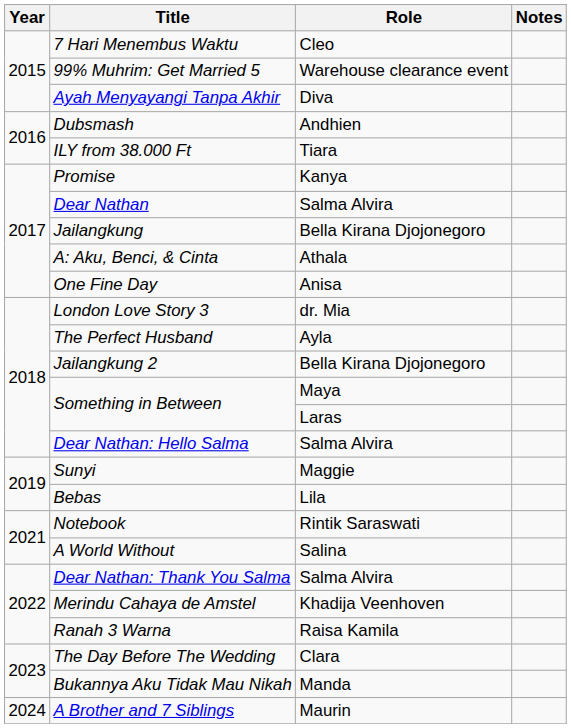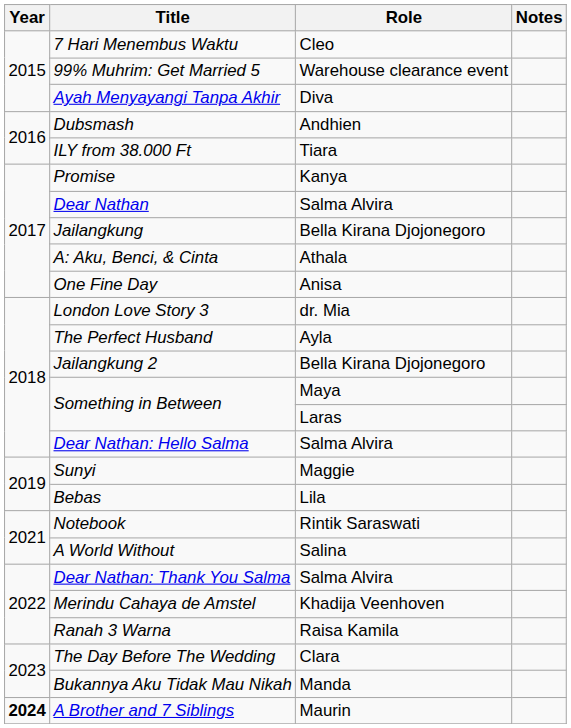(27, 710) normal -> (27, 710) bold
